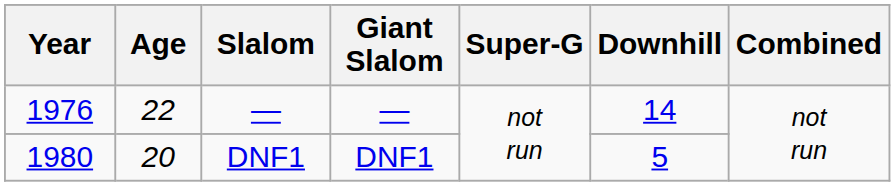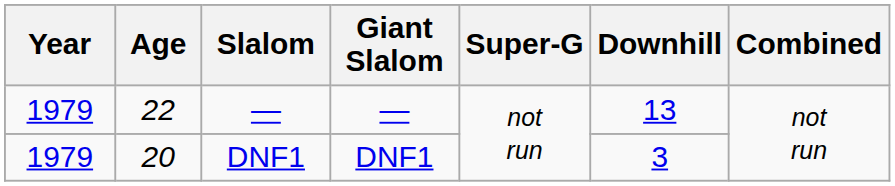(60, 109) 1976 -> (60, 109) 1979
(660, 109) 14 -> (660, 109) 13
(60, 156) 1980 -> (60, 156) 1979
(660, 156) 5 -> (660, 156) 3
